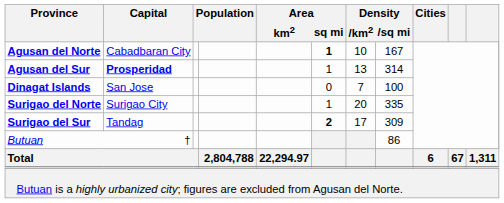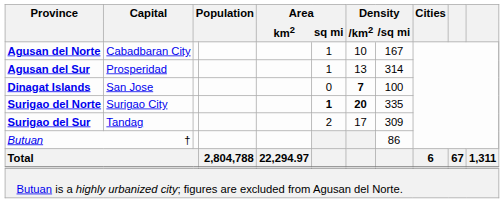(329, 51) bold -> (329, 51) normal
(139, 69) bold -> (137, 69) normal
(361, 86) normal -> (361, 86) bold
(329, 104) normal -> (329, 104) bold
(361, 104) normal -> (361, 104) bold
(329, 122) bold -> (329, 122) normal
